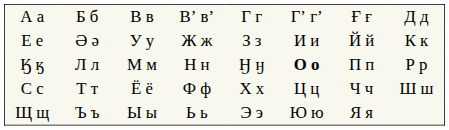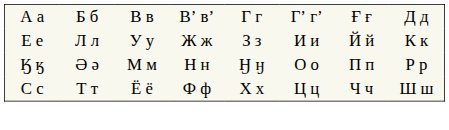(87, 40) Ә ә -> (87, 40) Л л
(87, 64) Л л -> (87, 64) Ә ә
(307, 64) bold -> (307, 64) normal
- row: (32, 112)
